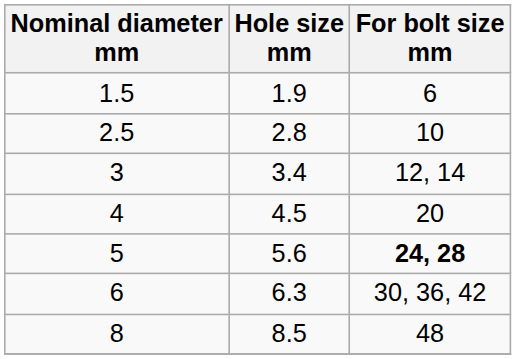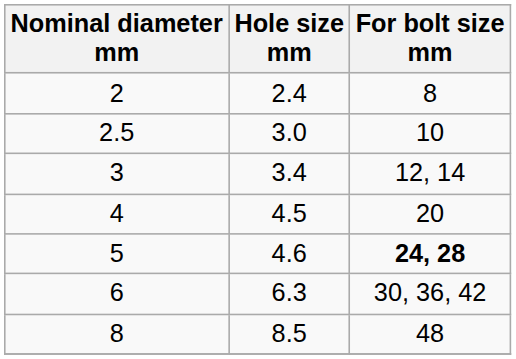- row: (117, 93)
+ row: (117, 93)
(289, 133) 2.8 -> (289, 133) 3.0
(289, 253) 5.6 -> (289, 253) 4.6
